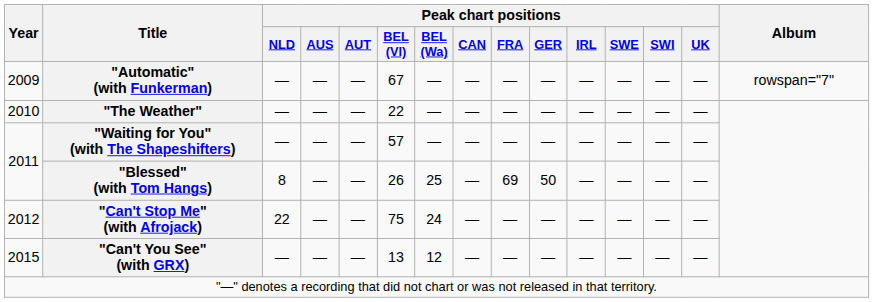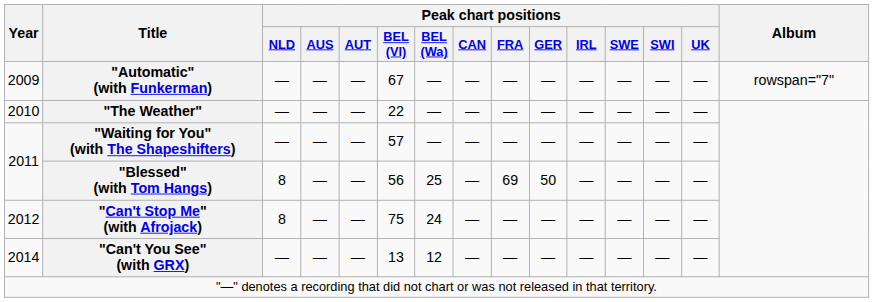(396, 180) 26 -> (396, 180) 56
(282, 219) 22 -> (282, 219) 8
(24, 257) 2015 -> (24, 257) 2014
